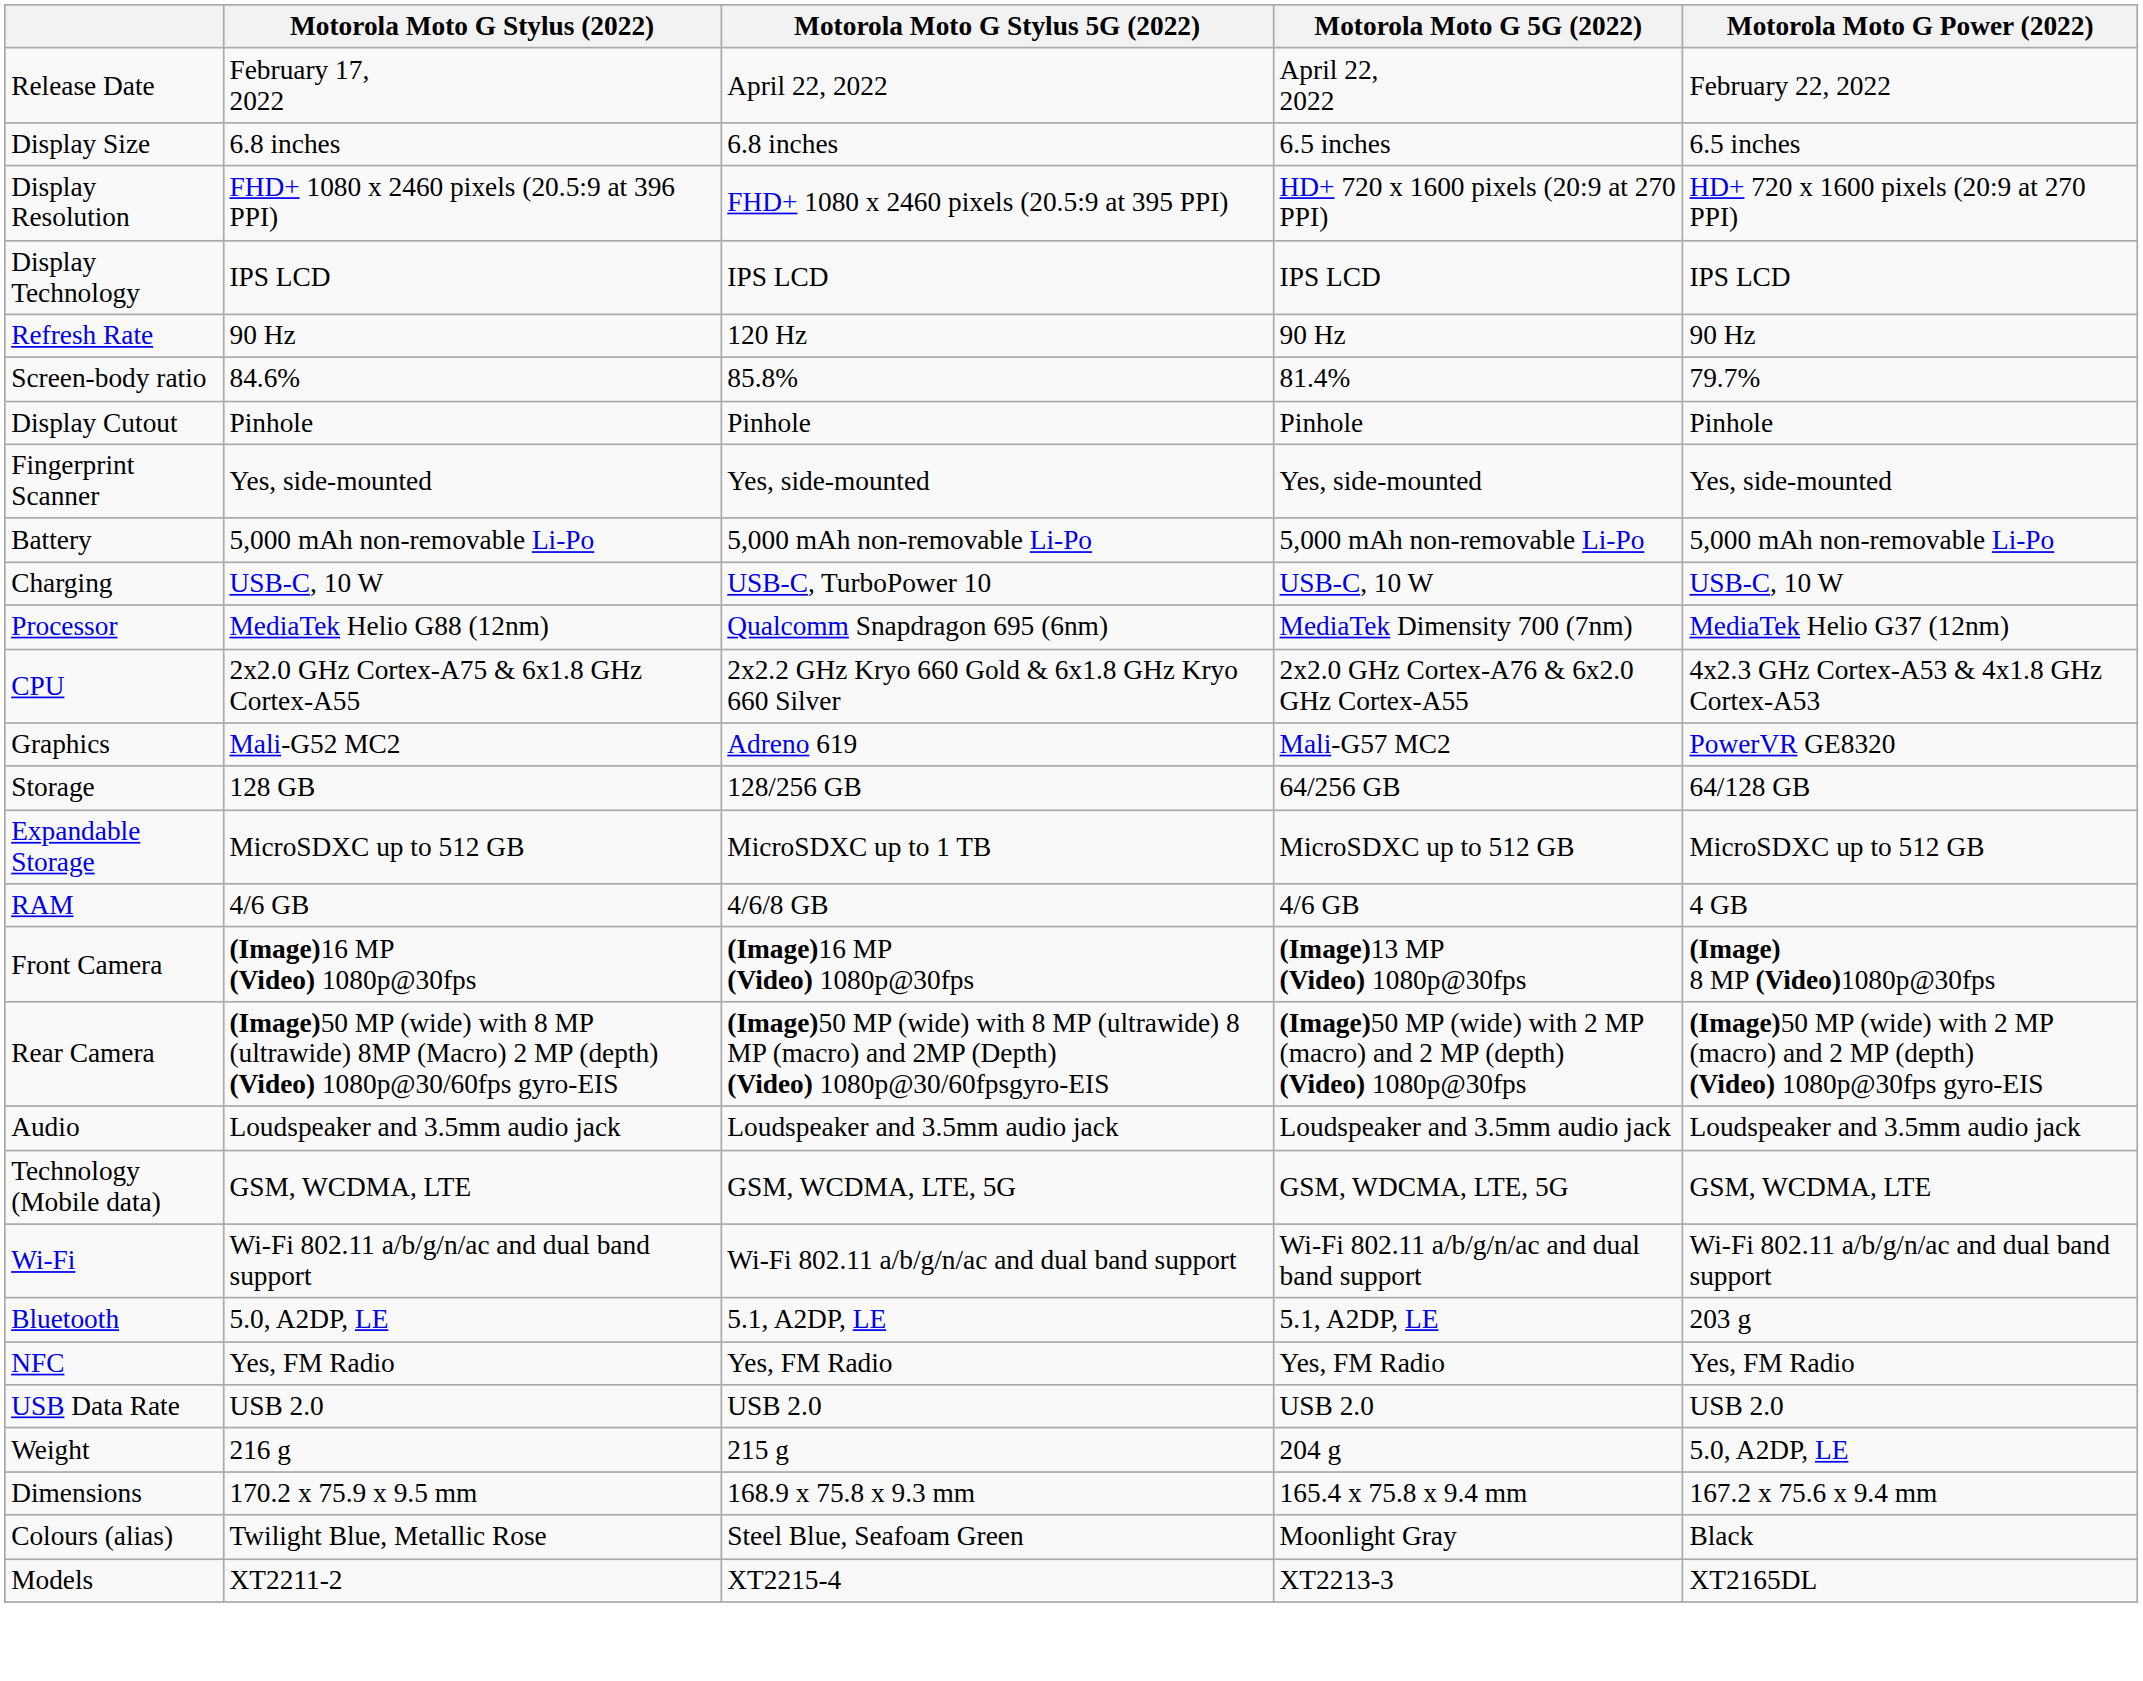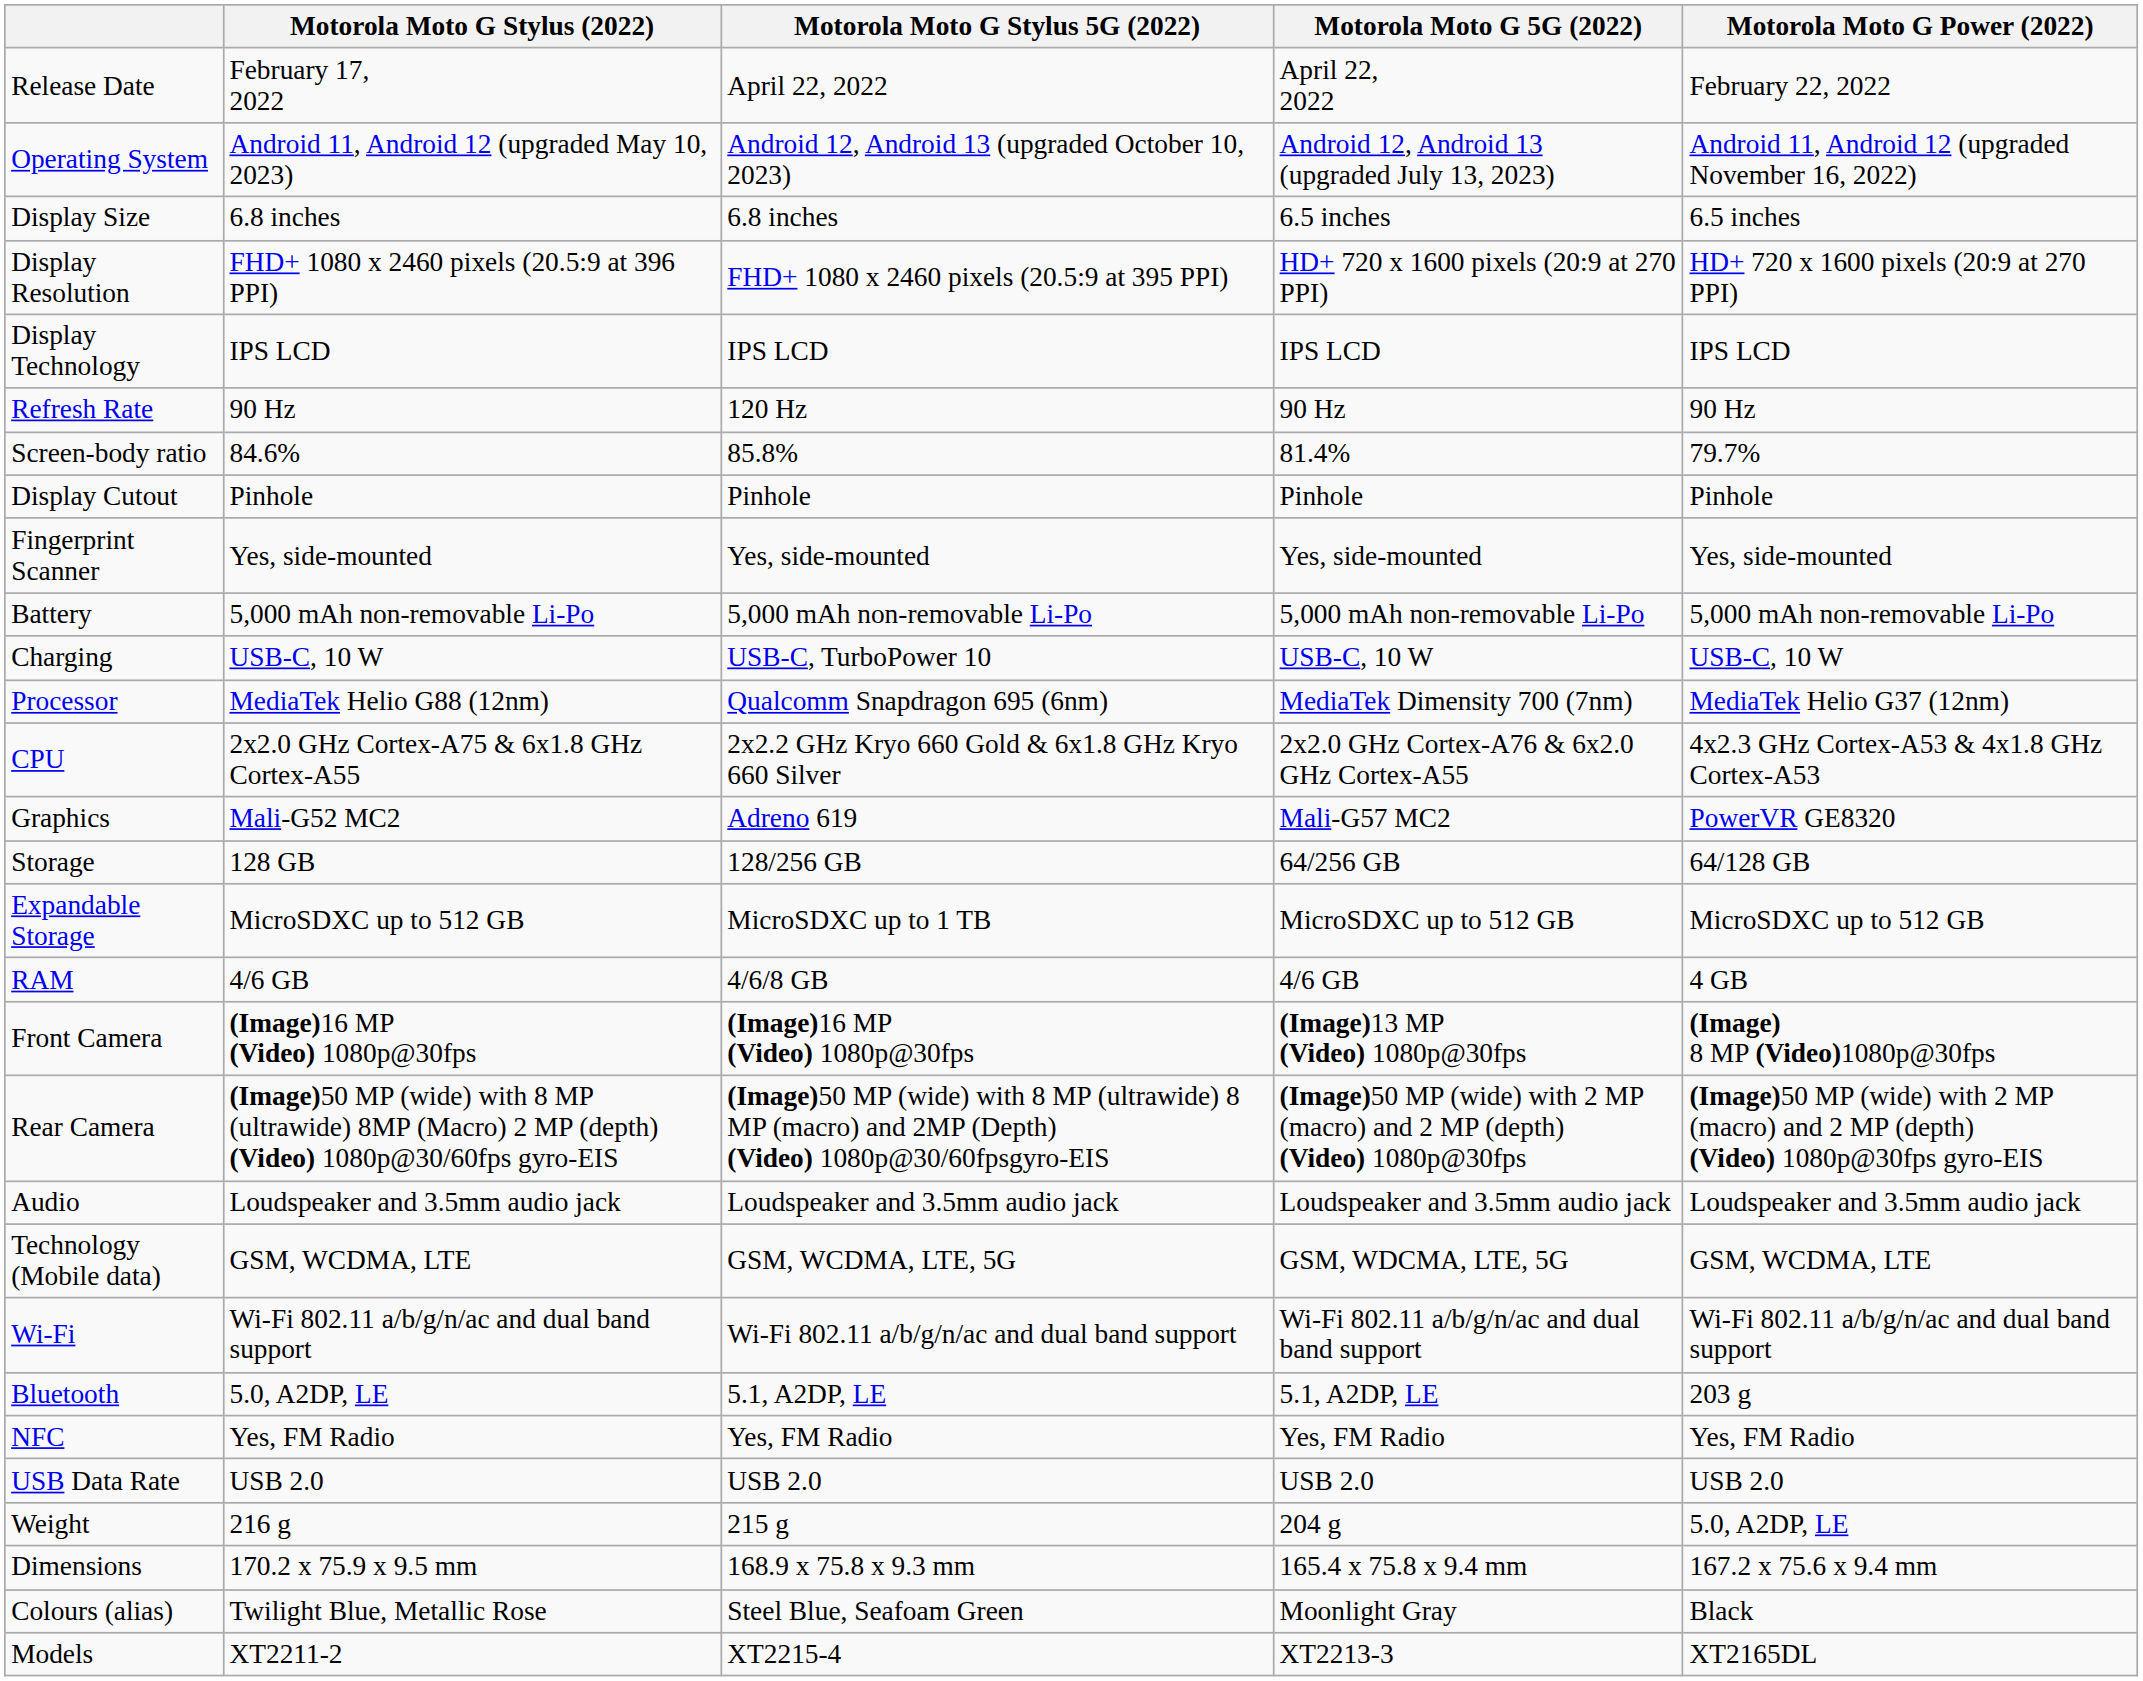+ row: (110, 159)
